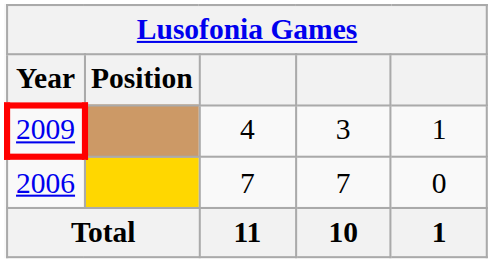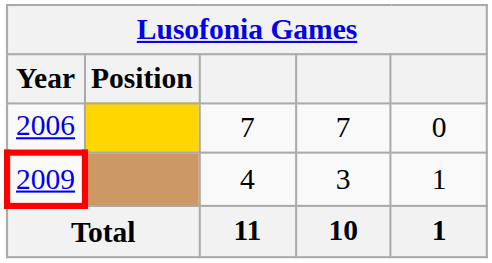rows swapped: (46, 183) <-> (46, 130)
